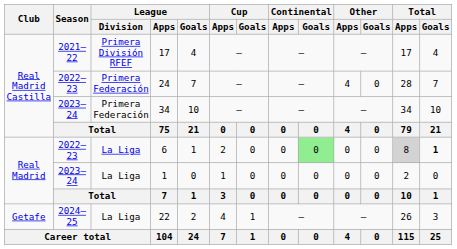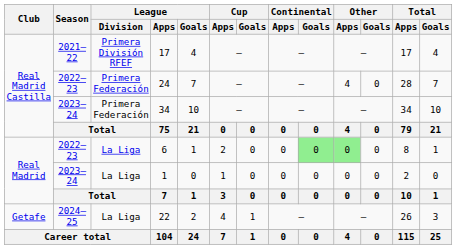(347, 150) no background -> (347, 150) lightgreen background
(406, 150) lightgrey background -> (406, 150) no background
(436, 150) bold -> (436, 150) normal
